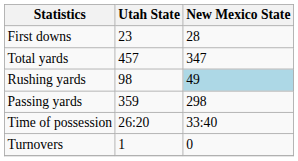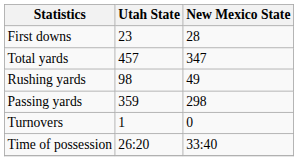(193, 79) lightblue background -> (193, 79) no background
rows swapped: (35, 144) <-> (60, 123)
